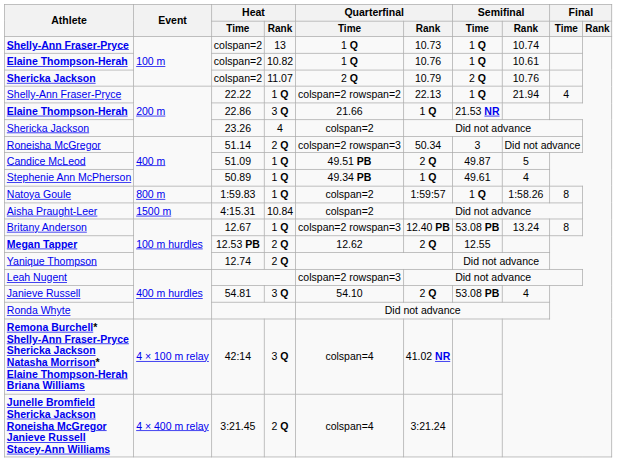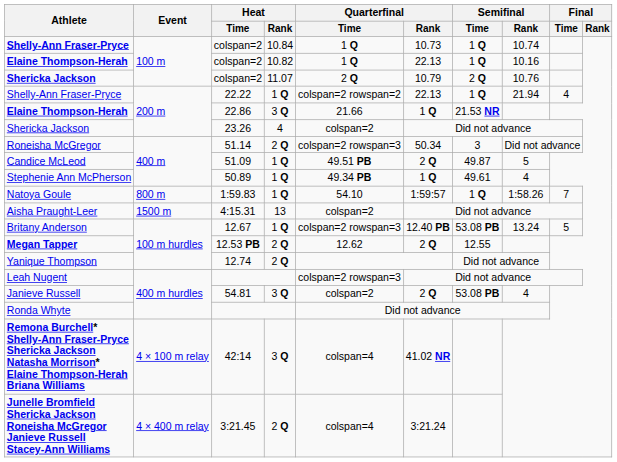(280, 45) 13 -> (280, 45) 10.84
(428, 62) 10.76 -> (428, 62) 22.13
(526, 62) 10.61 -> (526, 62) 10.16
(350, 195) colspan=2 -> (350, 195) 54.10
(566, 195) 8 -> (566, 195) 7
(280, 211) 10.84 -> (280, 211) 13
(566, 228) 8 -> (566, 228) 5
(350, 294) 54.10 -> (350, 294) colspan=2
